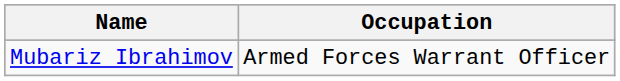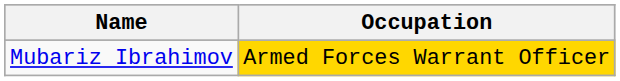(427, 58) no background -> (427, 58) gold background
